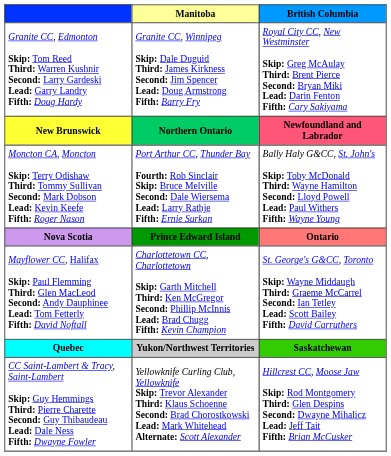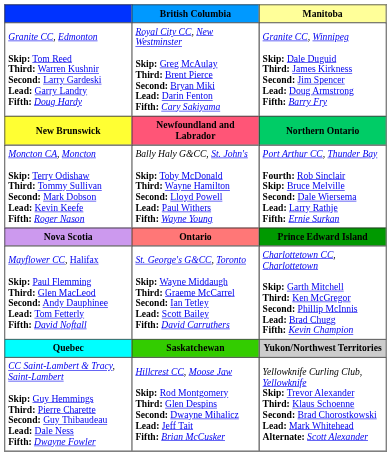columns swapped: (323, 13) <-> (195, 13)
